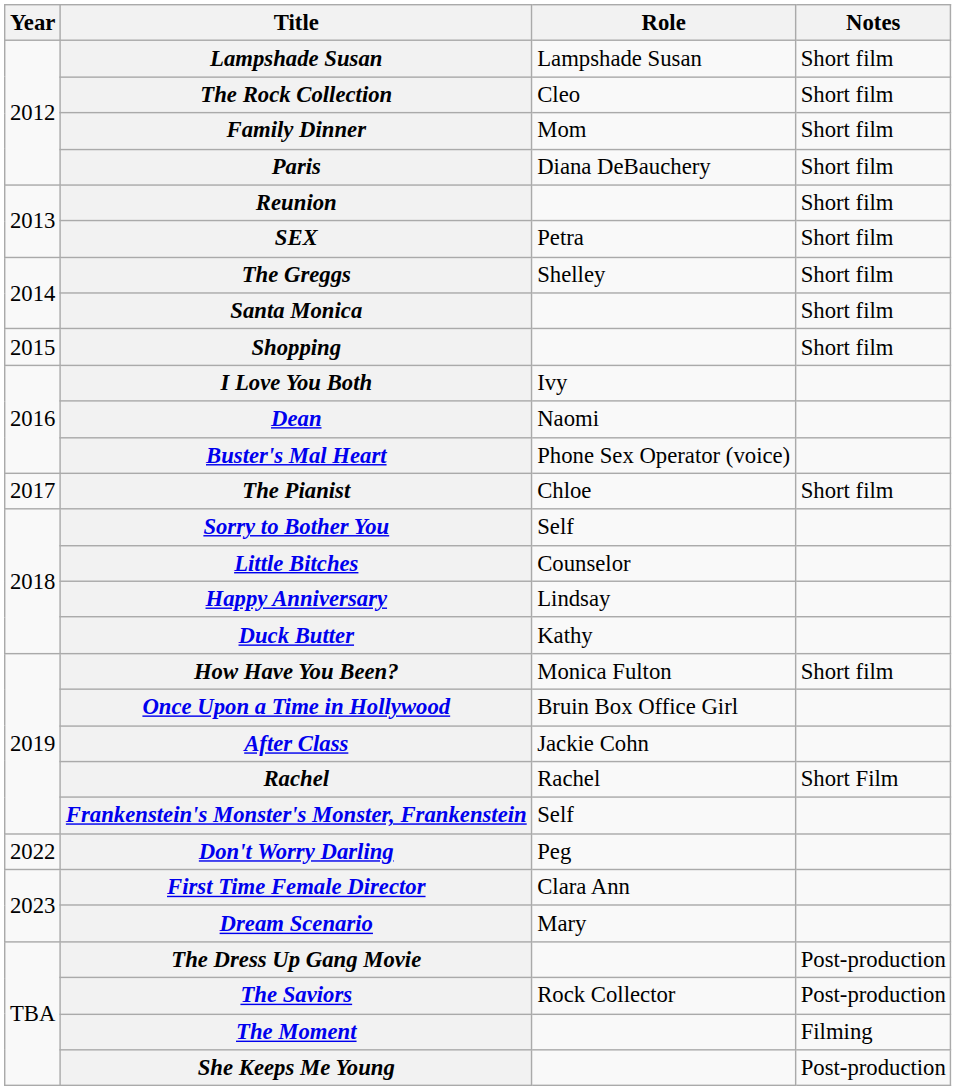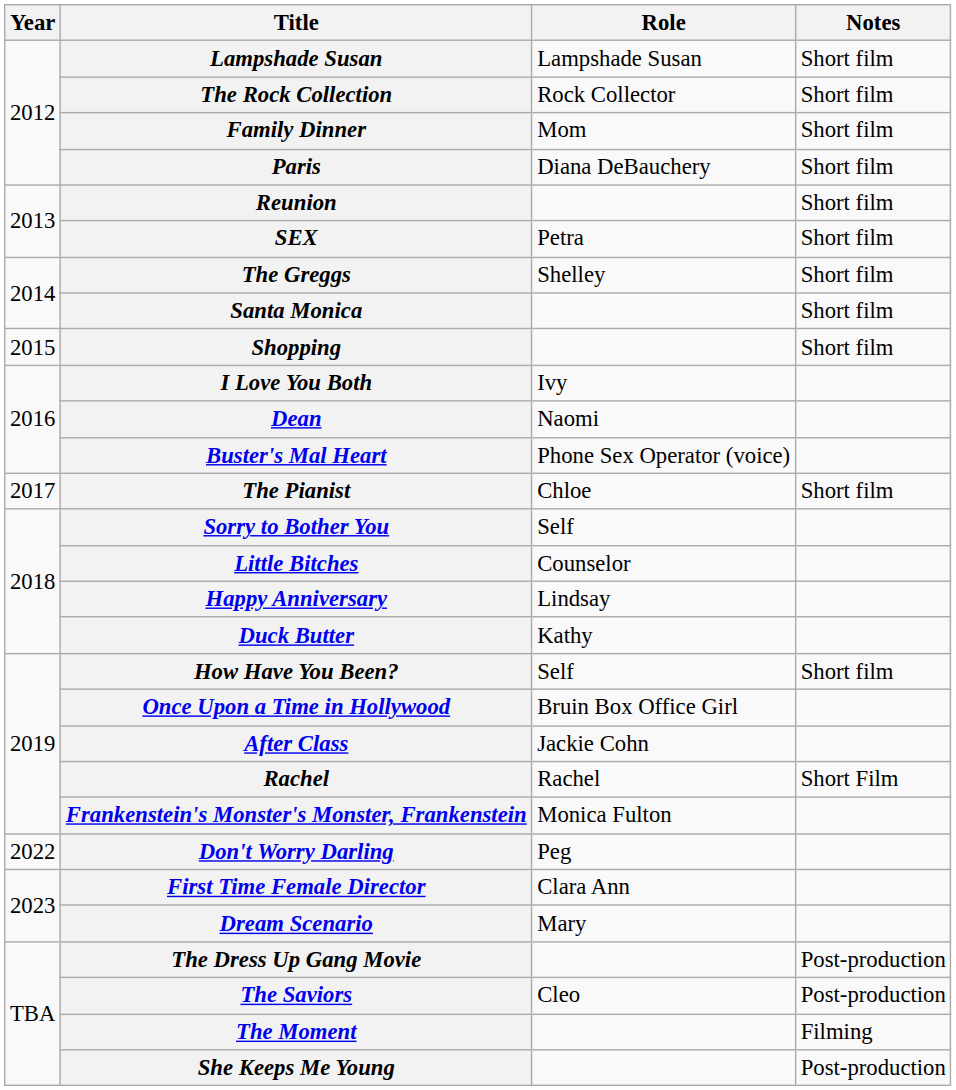(559, 94) Cleo -> (606, 94) Rock Collector
(604, 671) Monica Fulton -> (555, 671) Self
(555, 815) Self -> (604, 815) Monica Fulton
(606, 995) Rock Collector -> (559, 995) Cleo
